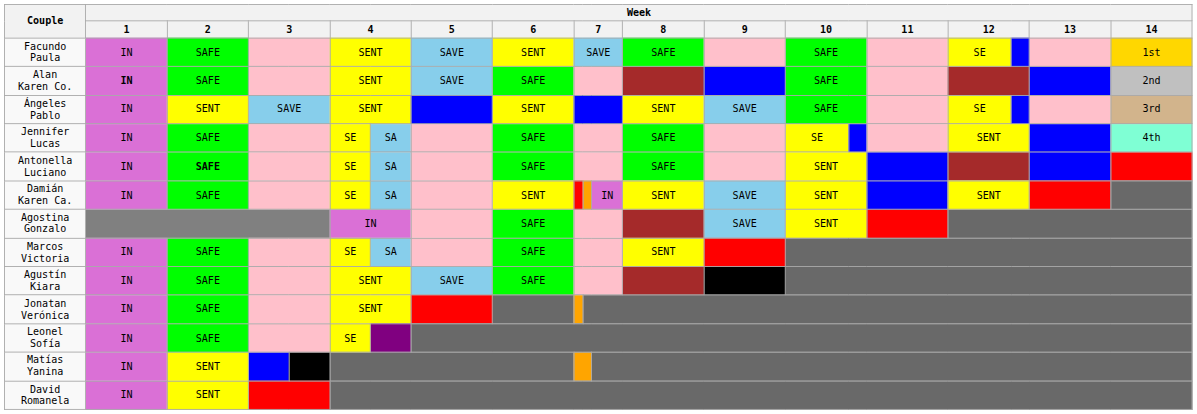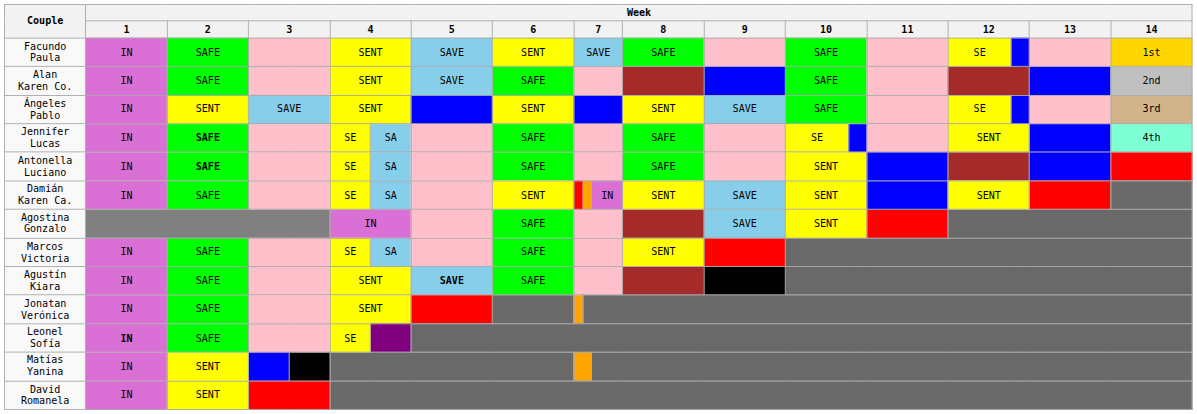(126, 81) bold -> (126, 81) normal
(208, 138) normal -> (208, 138) bold
(452, 281) normal -> (452, 281) bold
(126, 338) normal -> (126, 338) bold
